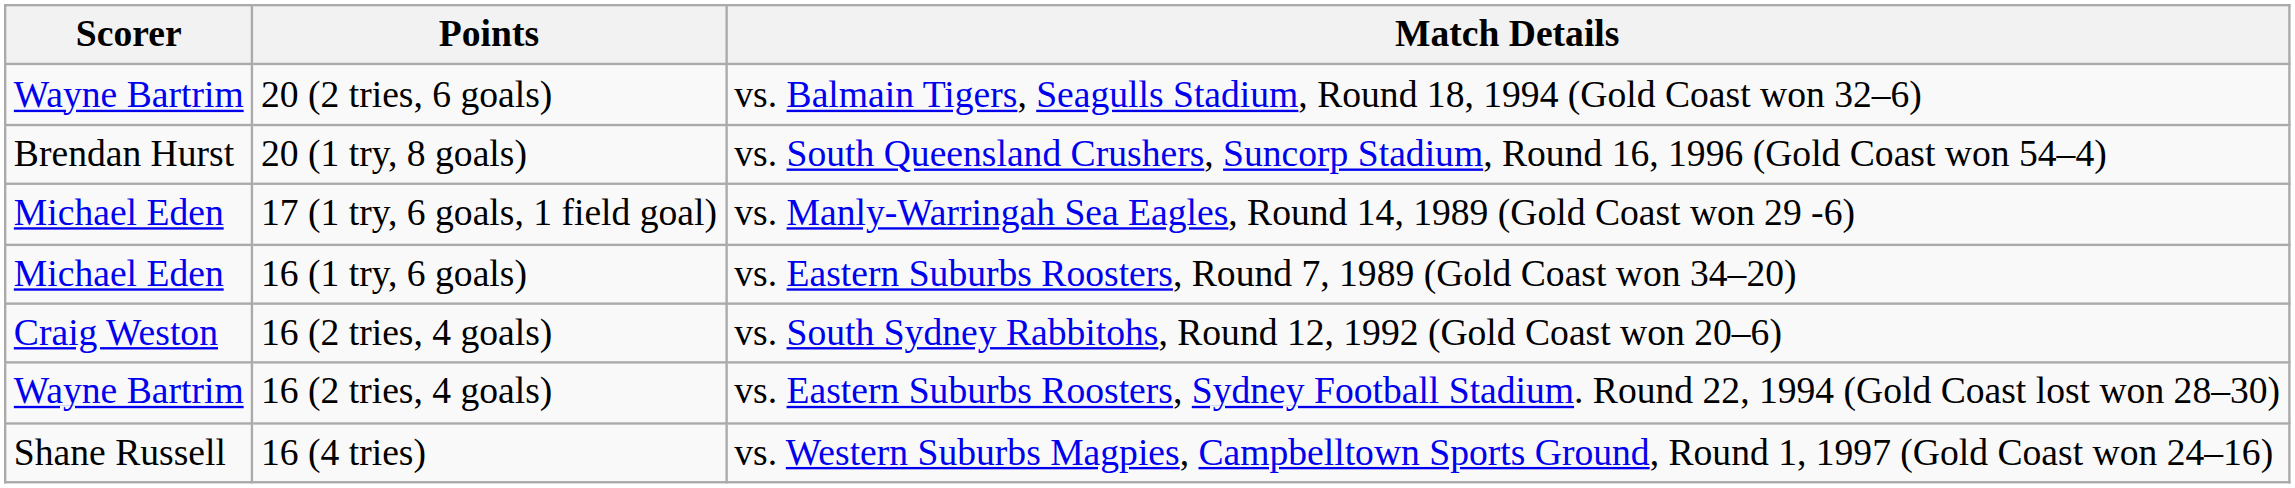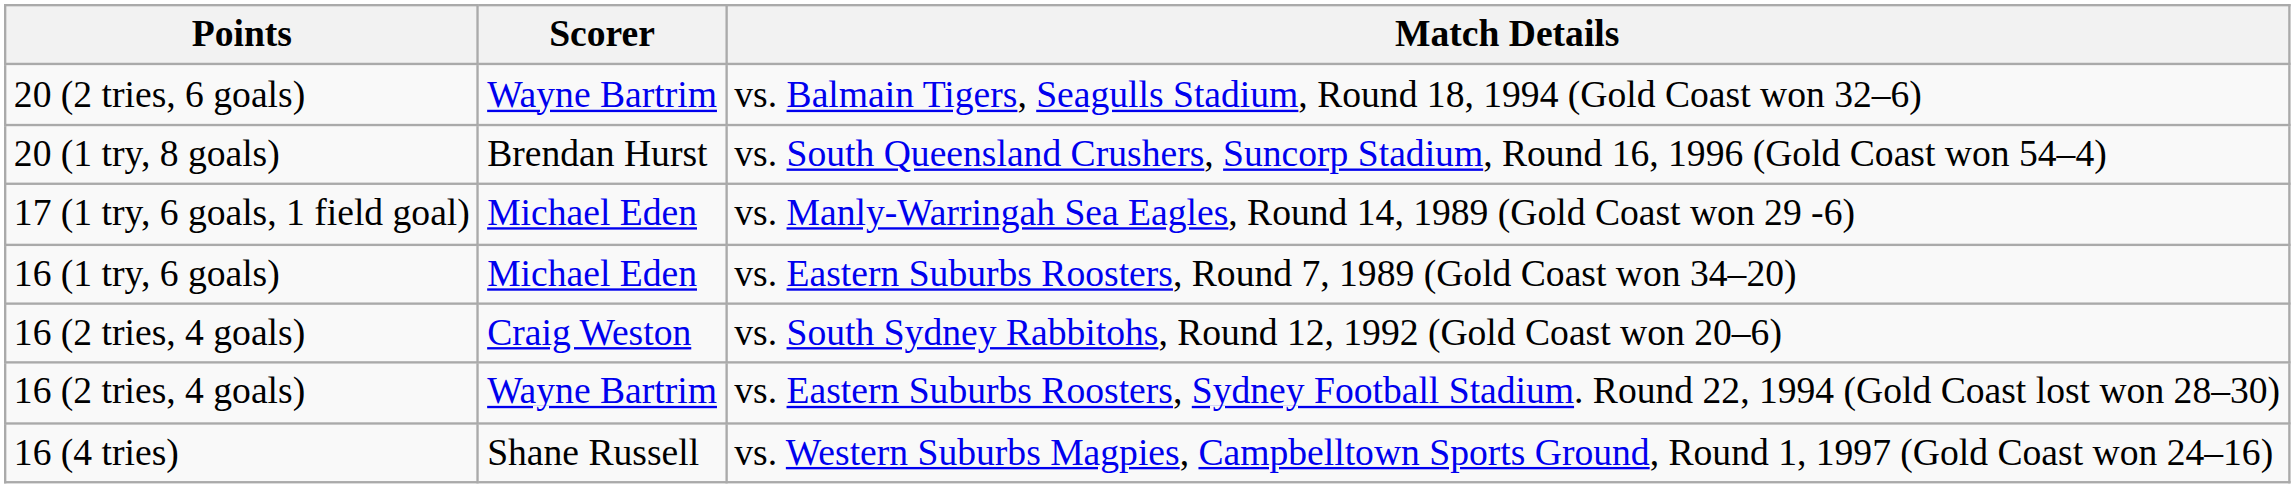columns swapped: (489, 34) <-> (129, 34)
